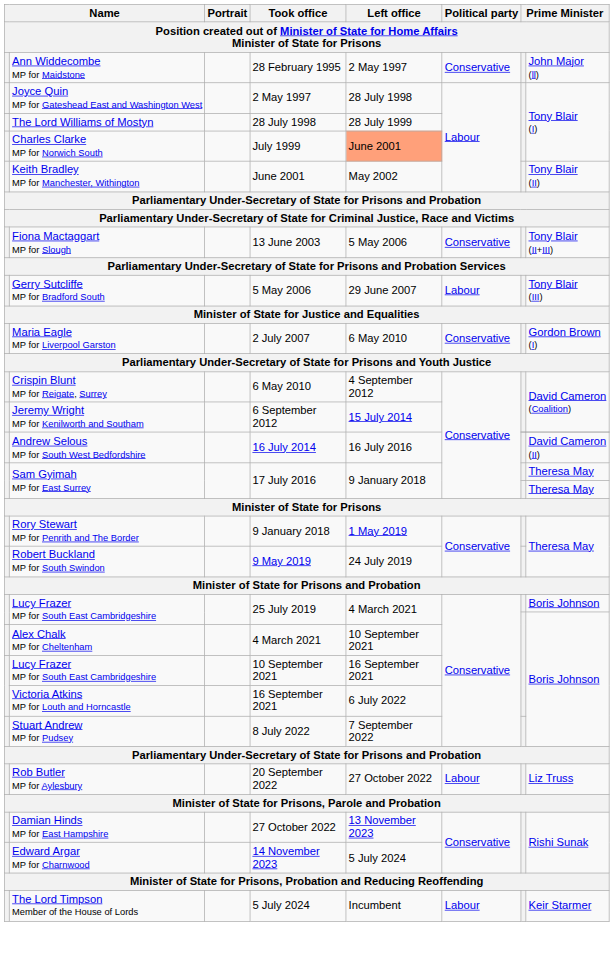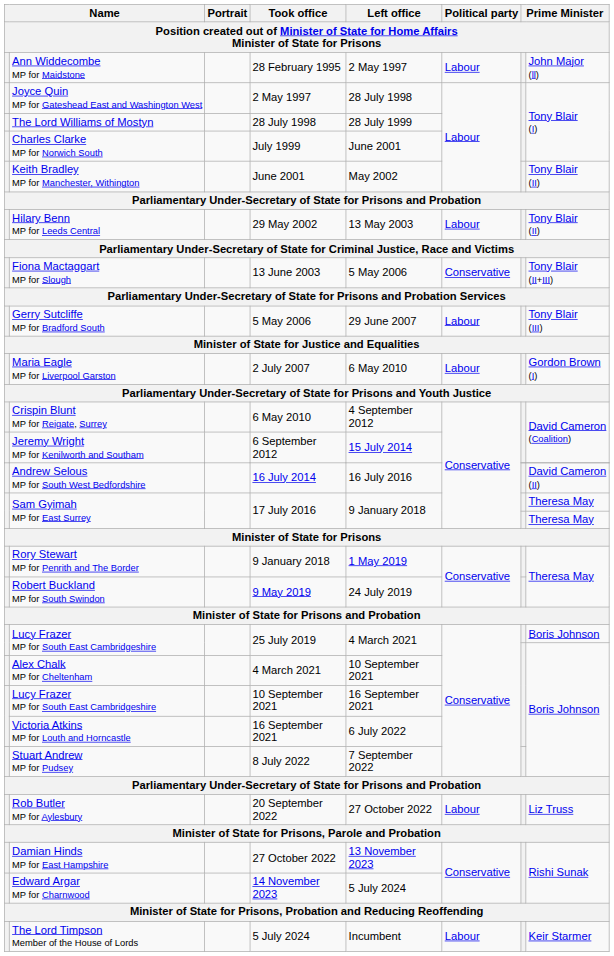(477, 67) Conservative -> (462, 67) Labour
(375, 146) lightsalmon background -> (375, 146) no background
+ row: (56, 224)
(477, 338) Conservative -> (462, 369) Labour
